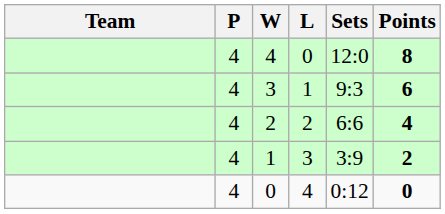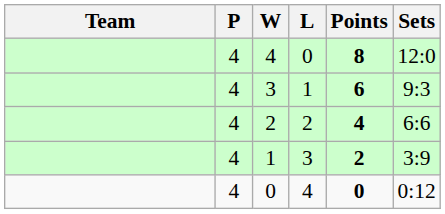columns swapped: (350, 21) <-> (407, 21)
